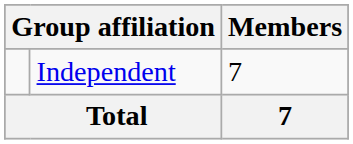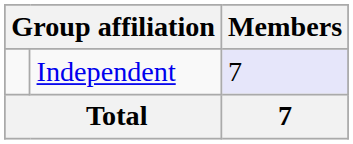(235, 71) no background -> (235, 71) lavender background
